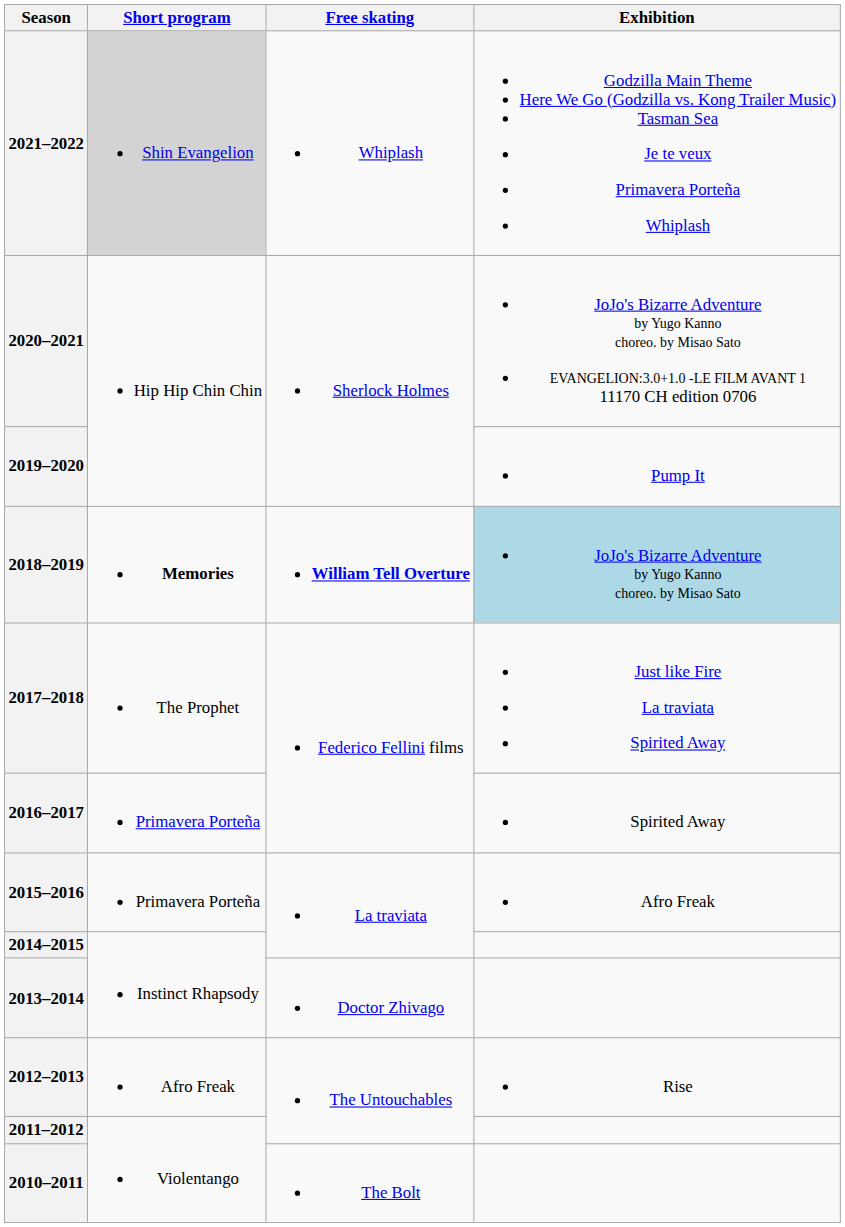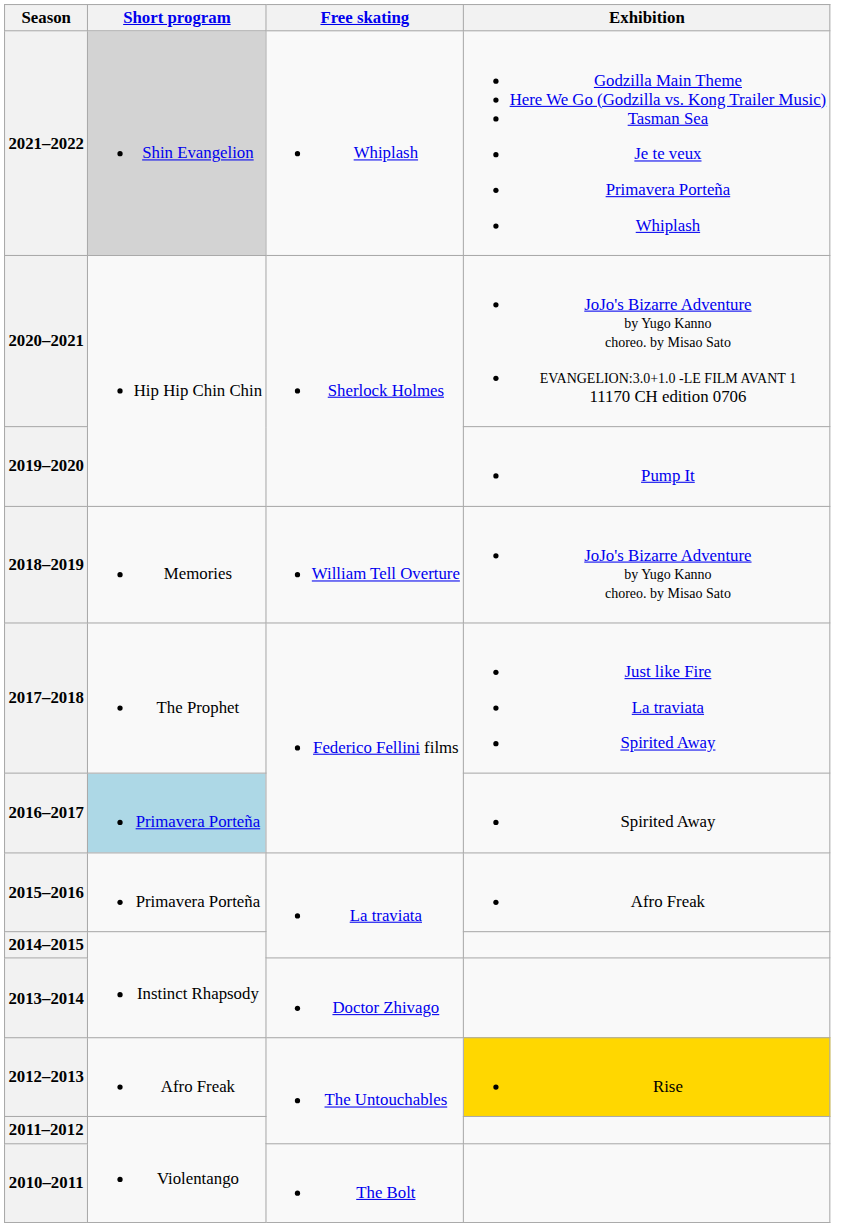(177, 574) bold -> (177, 574) normal
(370, 574) bold -> (365, 574) normal
(657, 574) lightblue background -> (647, 574) no background
(177, 822) no background -> (177, 822) lightblue background
(657, 1086) no background -> (647, 1086) gold background
